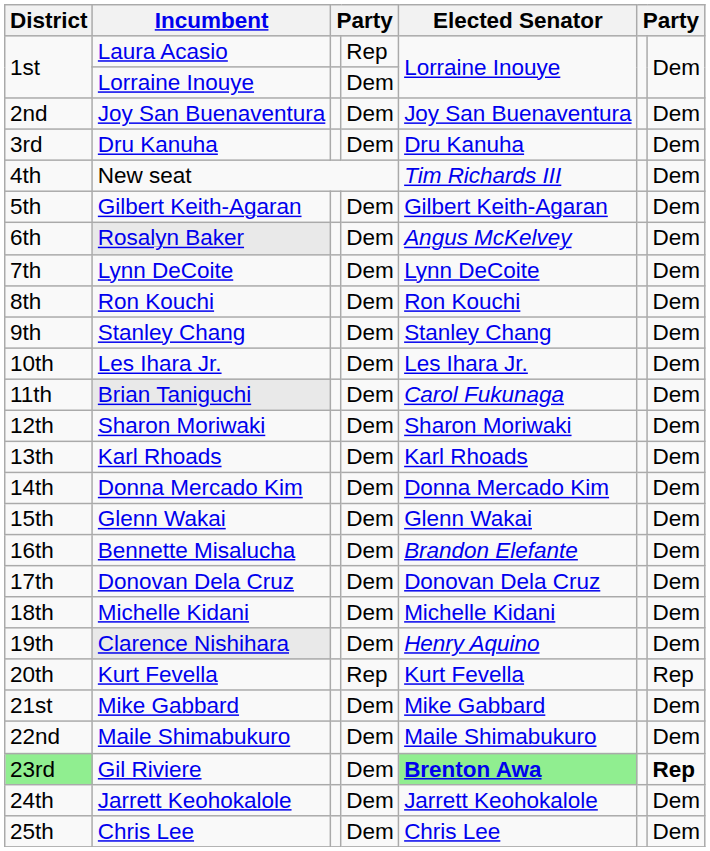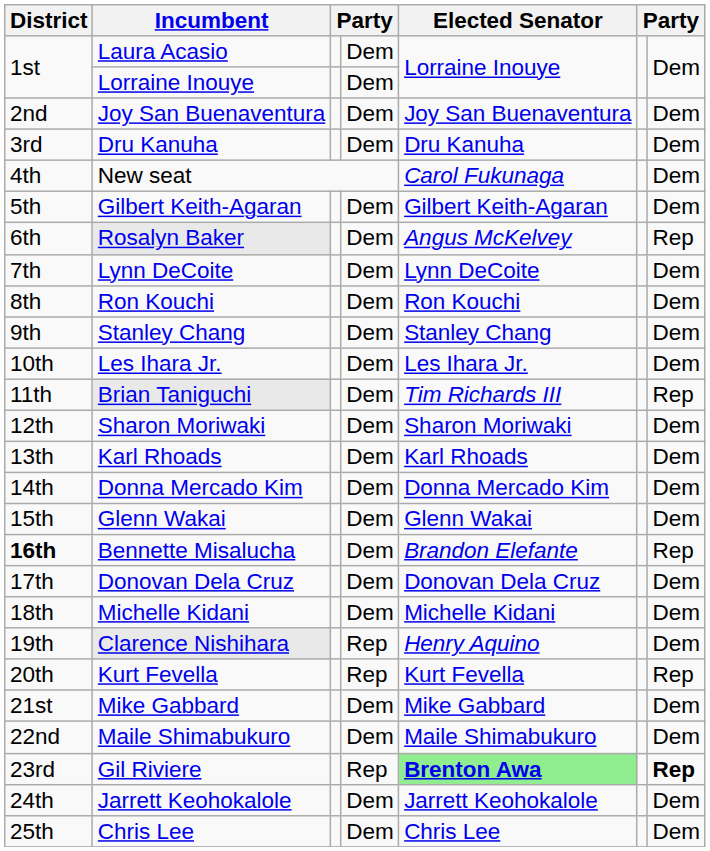(367, 51) Rep -> (370, 51) Dem
(483, 176) Tim Richards III -> (484, 176) Carol Fukunaga
(676, 238) Dem -> (673, 238) Rep
(484, 394) Carol Fukunaga -> (483, 394) Tim Richards III
(676, 394) Dem -> (673, 394) Rep
(32, 550) normal -> (33, 550) bold
(676, 550) Dem -> (673, 550) Rep
(370, 643) Dem -> (367, 643) Rep
(32, 768) lightgreen background -> (32, 768) no background
(370, 768) Dem -> (367, 768) Rep
